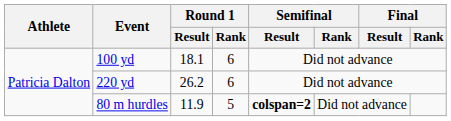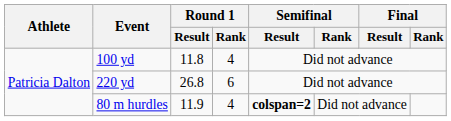(192, 60) 18.1 -> (192, 60) 11.8
(231, 60) 6 -> (231, 60) 4
(192, 82) 26.2 -> (192, 82) 26.8
(231, 105) 5 -> (231, 105) 4
